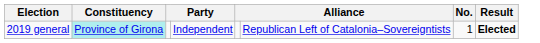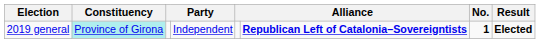(347, 30) normal -> (355, 30) bold
(470, 30) normal -> (486, 30) bold
